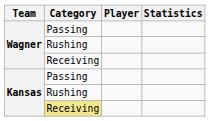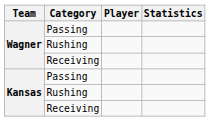(73, 108) khaki background -> (73, 108) no background
